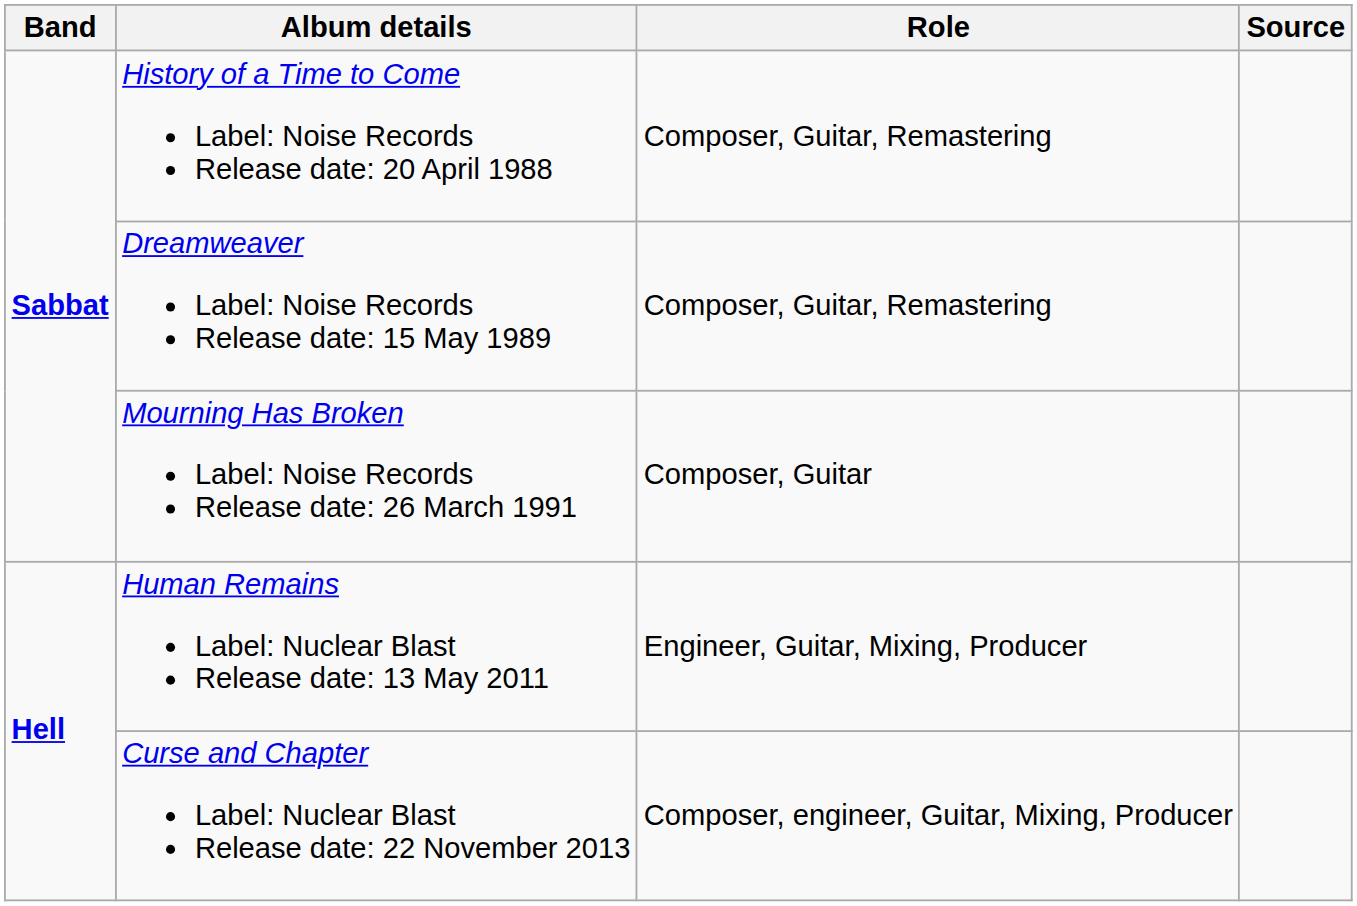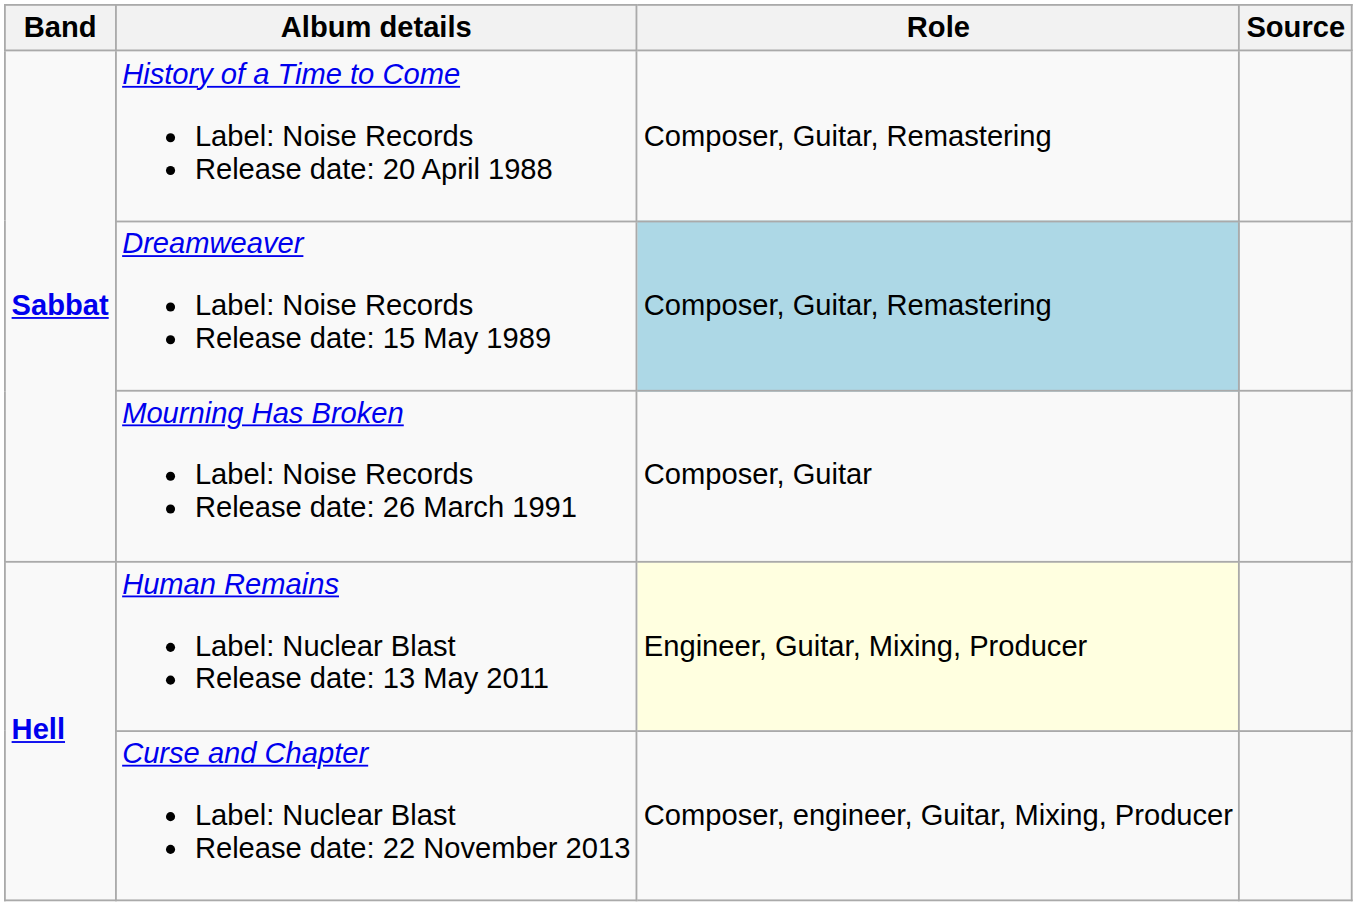(848, 305) no background -> (848, 305) lightblue background
(866, 645) no background -> (866, 645) lightyellow background
